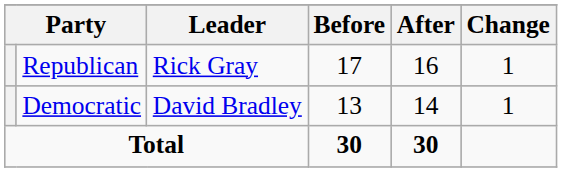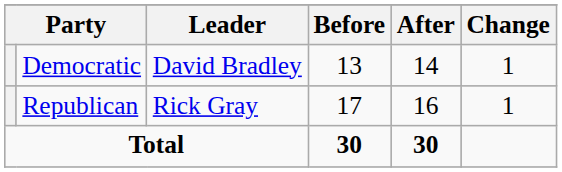rows swapped: (80, 65) <-> (82, 105)
